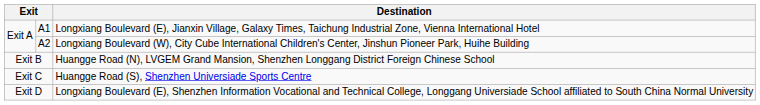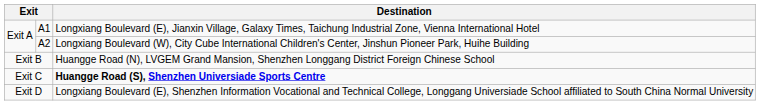(183, 76) normal -> (190, 76) bold
